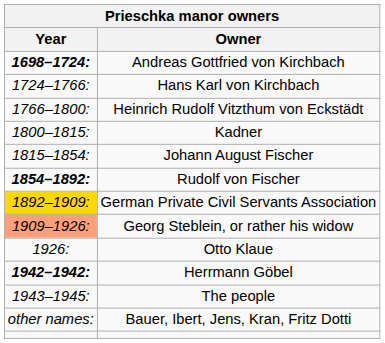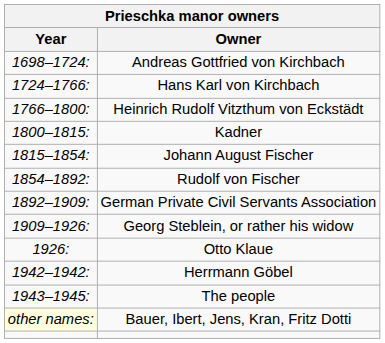(51, 62) bold -> (51, 62) normal
(51, 179) bold -> (51, 179) normal
(51, 202) gold background -> (51, 202) no background
(51, 226) lightsalmon background -> (51, 226) no background
(51, 272) bold -> (51, 272) normal
(51, 319) no background -> (51, 319) lightyellow background
